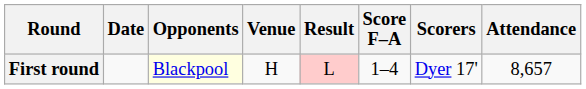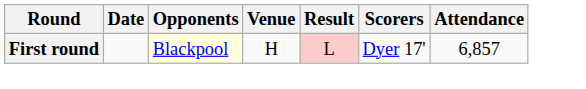- column: (384, 29)
(531, 68) 8,657 -> (479, 48) 6,857
